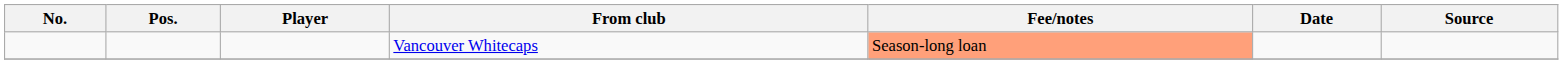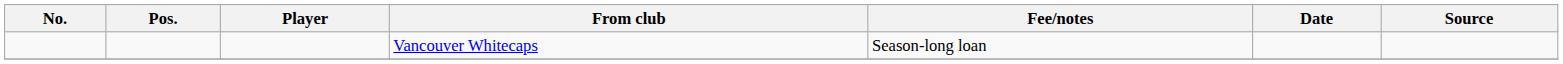(929, 45) lightsalmon background -> (929, 45) no background
